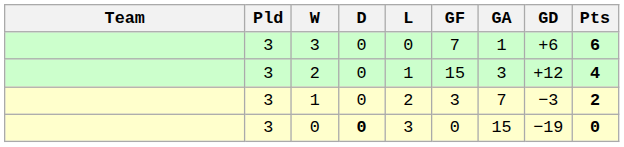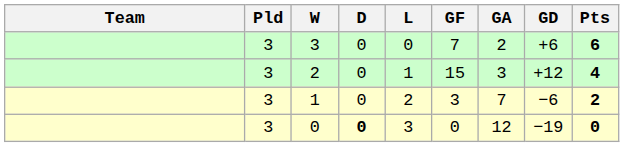(502, 46) 1 -> (502, 46) 2
(548, 100) −3 -> (548, 100) −6
(502, 128) 15 -> (502, 128) 12
